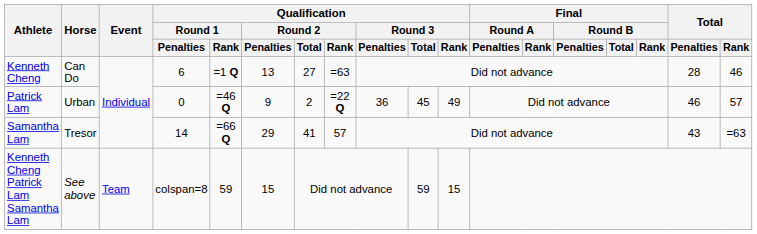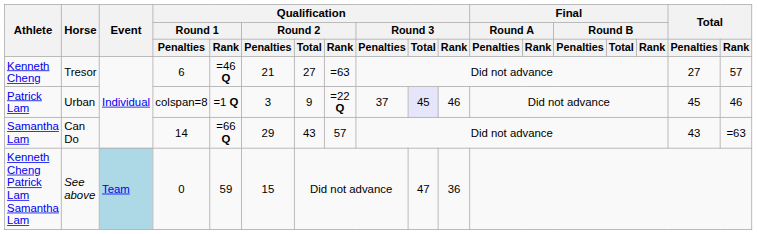(75, 72) Can Do -> (80, 72) Tresor
(226, 72) =1 Q -> (226, 72) =46 Q
(268, 72) 13 -> (268, 72) 21
(694, 72) 28 -> (694, 72) 27
(736, 72) 46 -> (736, 72) 57
(181, 103) 0 -> (181, 103) colspan=8
(226, 103) =46 Q -> (226, 103) =1 Q
(268, 103) 9 -> (268, 103) 3
(309, 103) 2 -> (309, 103) 9
(382, 103) 36 -> (382, 103) 37
(423, 103) no background -> (423, 103) lavender background
(454, 103) 49 -> (454, 103) 46
(694, 103) 46 -> (694, 103) 45
(736, 103) 57 -> (736, 103) 46
(80, 133) Tresor -> (75, 133) Can Do
(309, 133) 41 -> (309, 133) 43
(116, 189) no background -> (116, 189) lightblue background
(181, 189) colspan=8 -> (181, 189) 0
(423, 189) 59 -> (423, 189) 47
(454, 189) 15 -> (454, 189) 36
